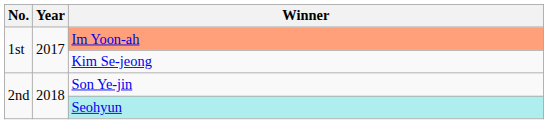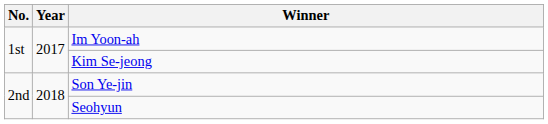(105, 38) lightsalmon background -> (105, 38) no background
(97, 107) paleturquoise background -> (97, 107) no background
